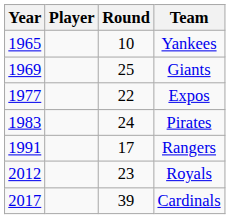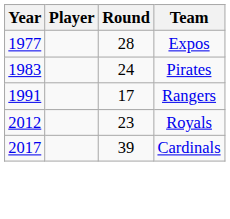- row: (189, 43)
- row: (189, 69)
(126, 95) 22 -> (126, 43) 28
